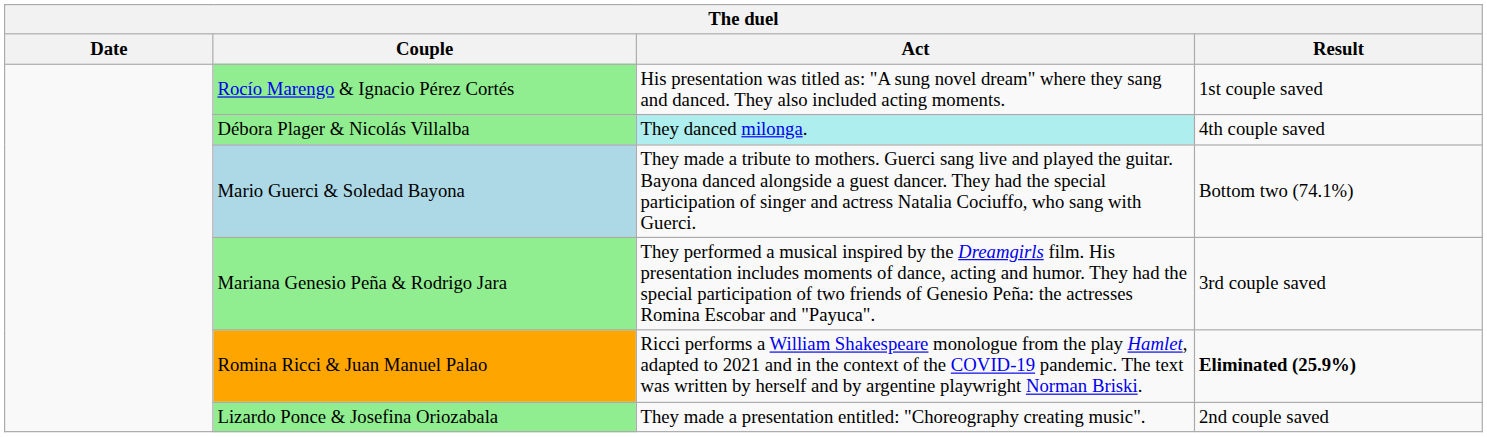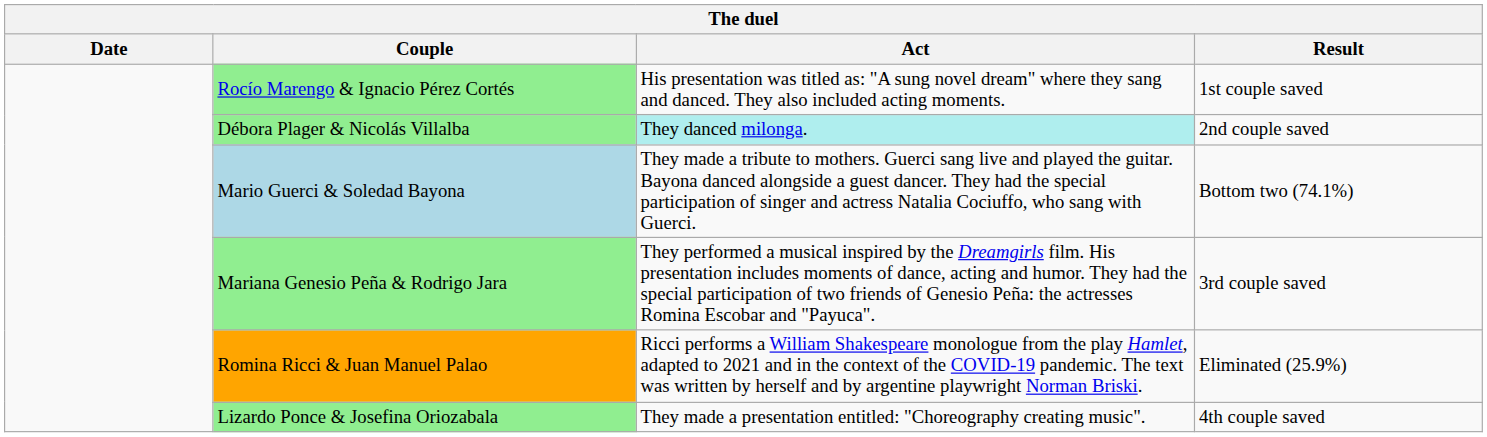(1262, 129) 4th couple saved -> (1264, 129) 2nd couple saved
(1278, 365) bold -> (1273, 365) normal
(1264, 416) 2nd couple saved -> (1262, 416) 4th couple saved
